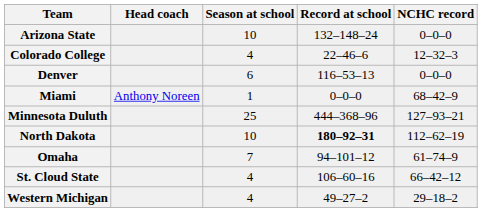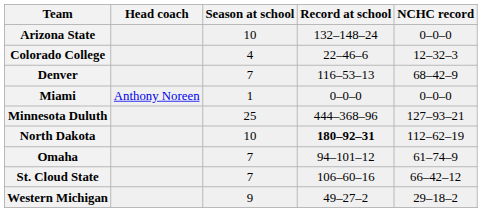(250, 75) 6 -> (250, 75) 7
(436, 75) 0–0–0 -> (436, 75) 68–42–9
(436, 95) 68–42–9 -> (436, 95) 0–0–0
(250, 177) 4 -> (250, 177) 7
(250, 197) 4 -> (250, 197) 9
